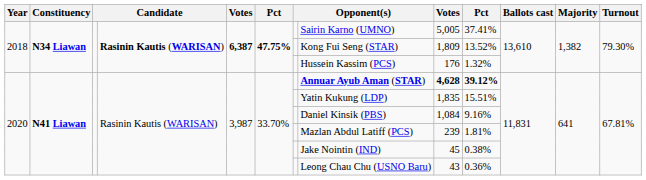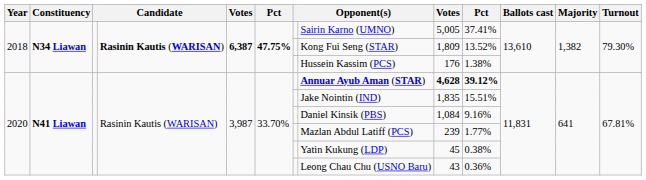(478, 64) 1.32% -> (478, 64) 1.38%
(344, 98) Yatin Kukung (LDP) -> (341, 98) Jake Nointin (IND)
(478, 132) 1.81% -> (478, 132) 1.77%
(341, 149) Jake Nointin (IND) -> (344, 149) Yatin Kukung (LDP)
